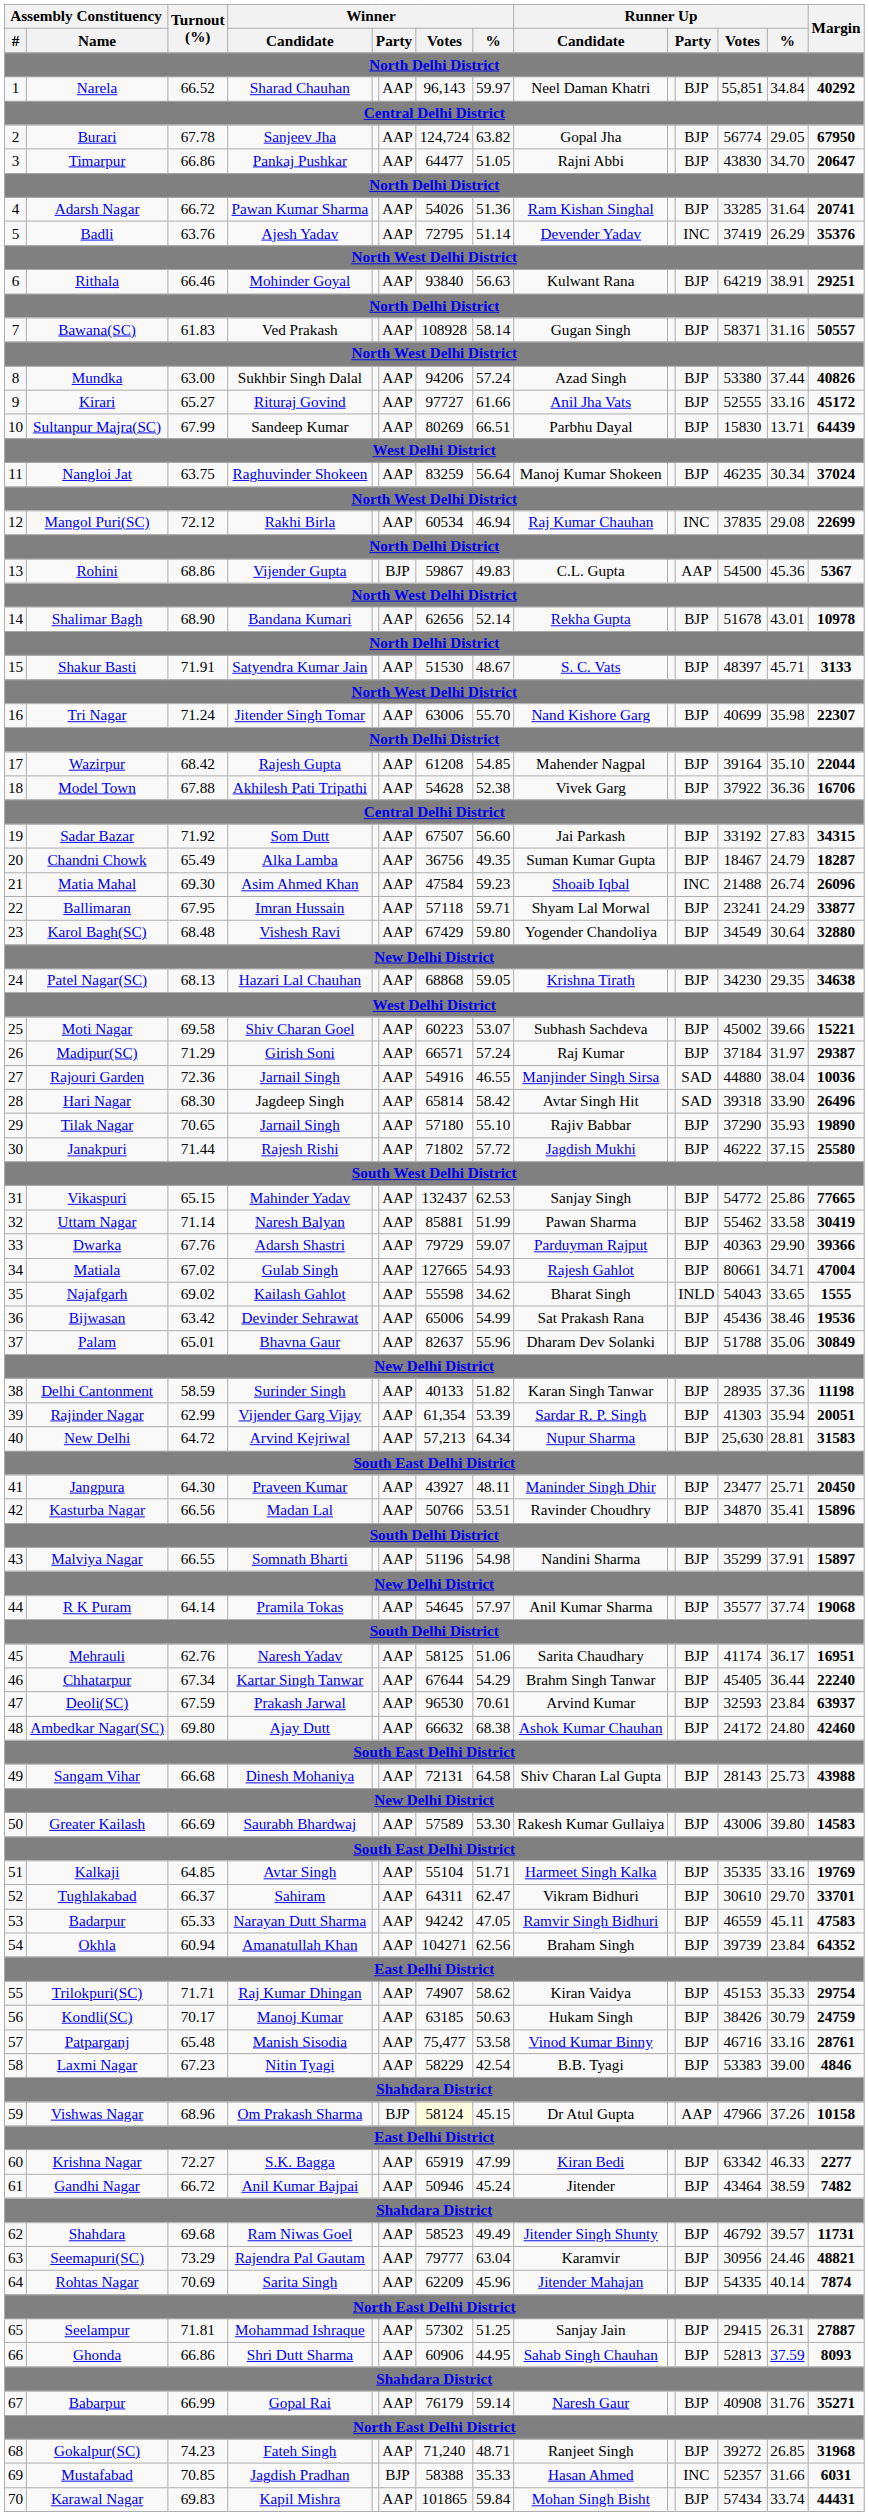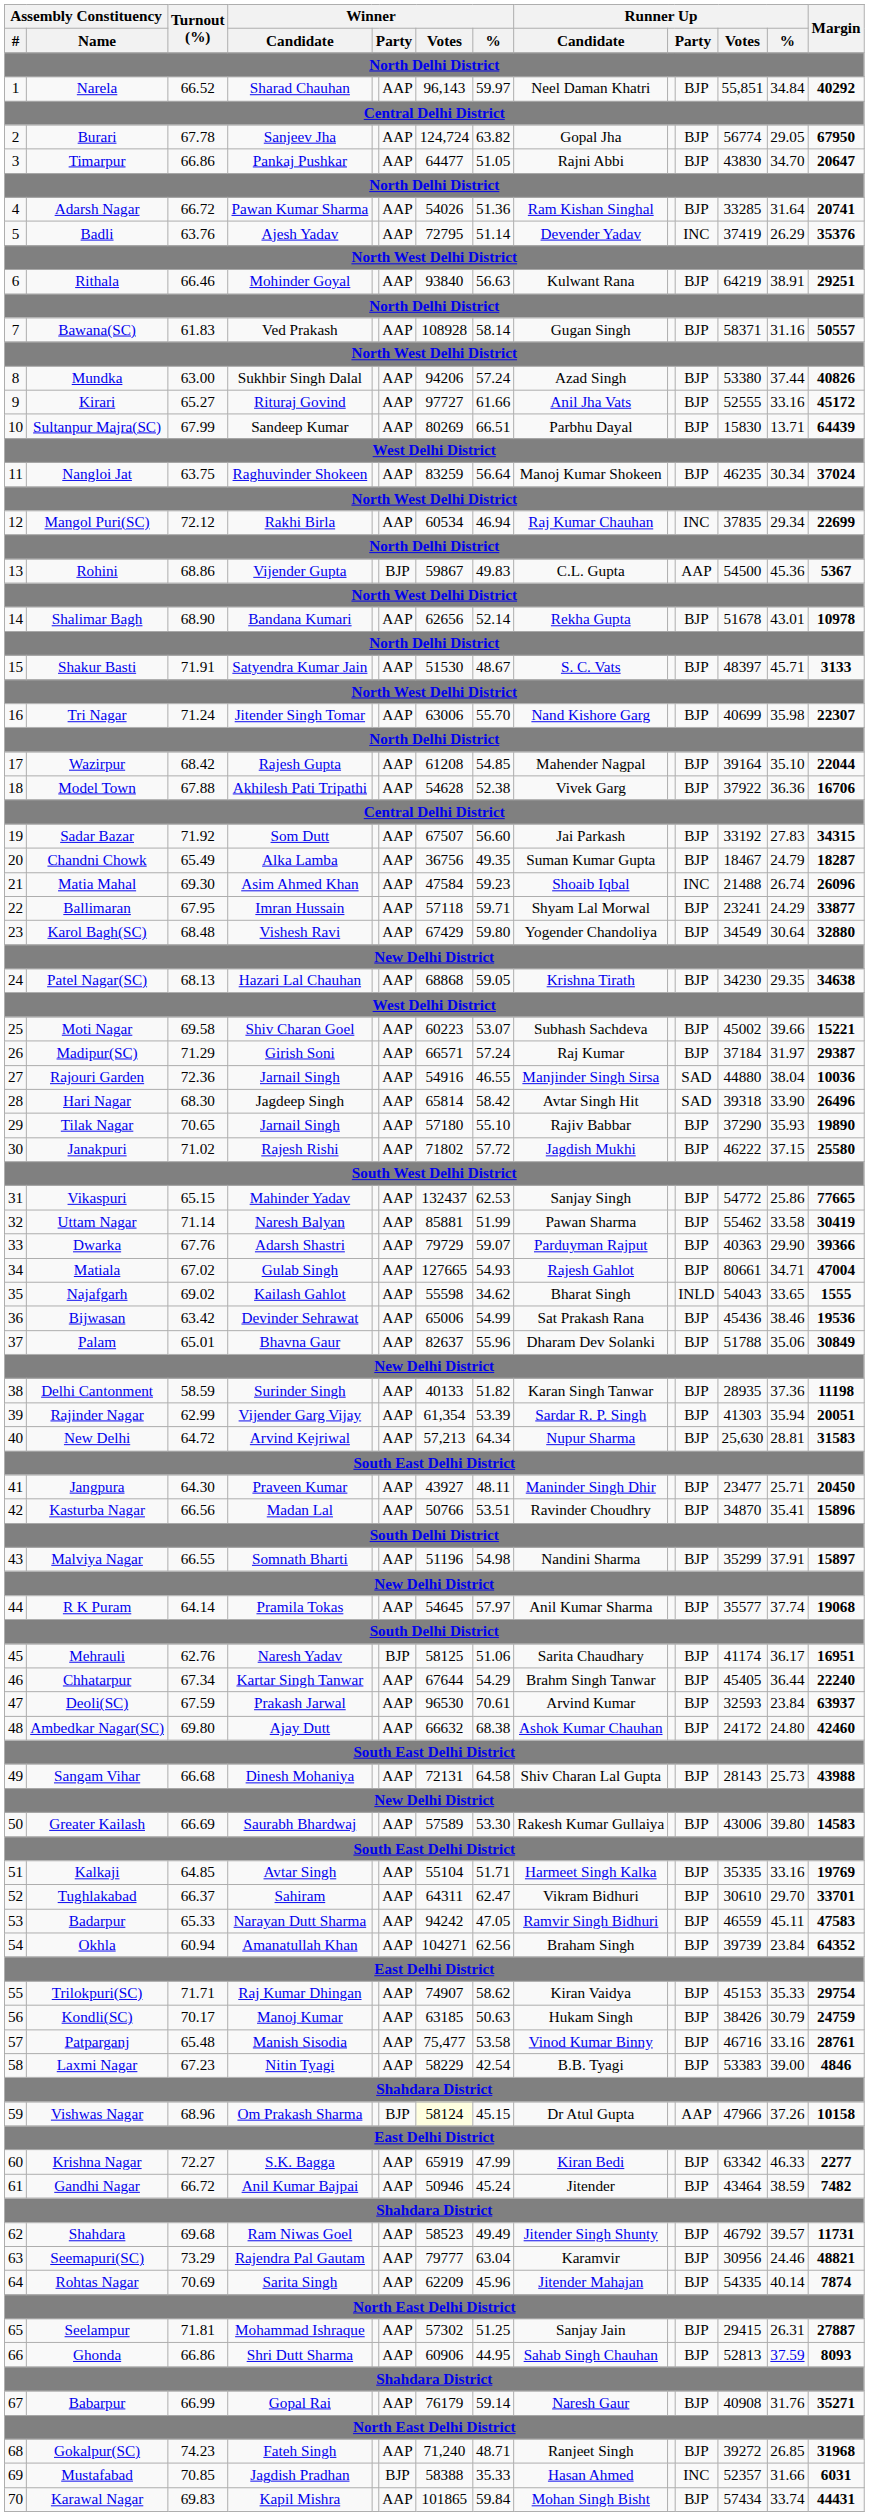(787, 522) 29.08 -> (787, 522) 29.34
(198, 1149) 71.44 -> (198, 1149) 71.02
(398, 1655) AAP -> (398, 1655) BJP
